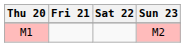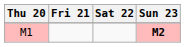(159, 32) normal -> (159, 32) bold
